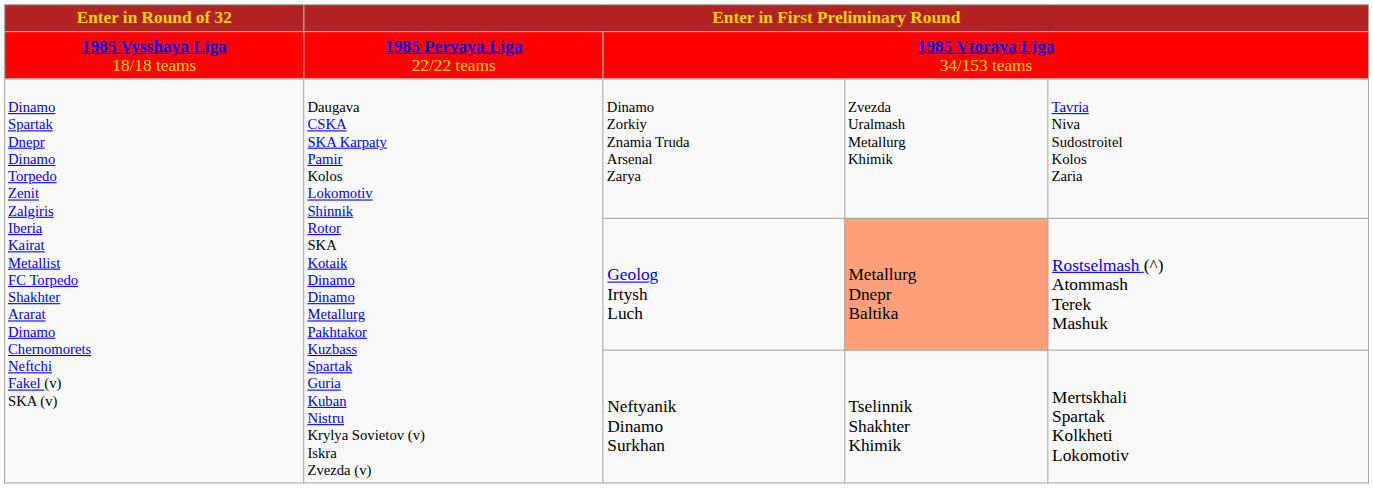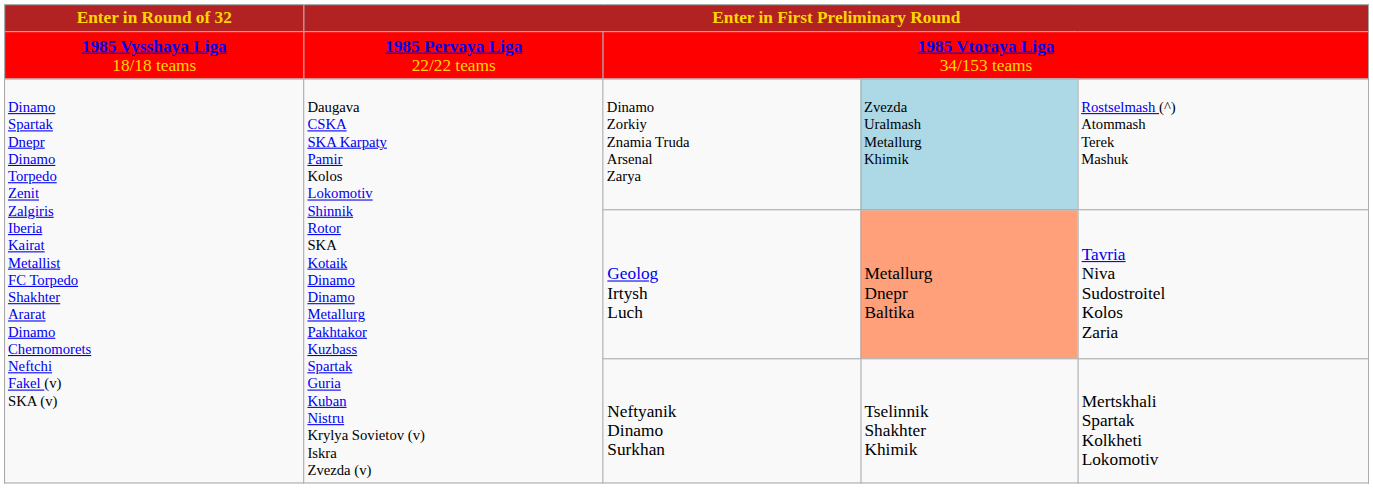(877, 134) no background -> (893, 134) lightblue background
(1087, 142) Tavria Niva Sudostroitel Kolos Zaria -> (1128, 134) Rostselmash (^) Atommash Terek Mashuk
(1108, 294) Rostselmash (^) Atommash Terek Mashuk -> (1123, 293) Tavria Niva Sudostroitel Kolos Zaria
